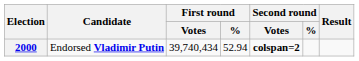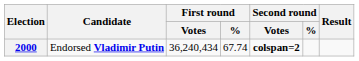(193, 47) 39,740,434 -> (193, 47) 36,240,434
(235, 47) 52.94 -> (235, 47) 67.74
